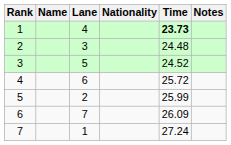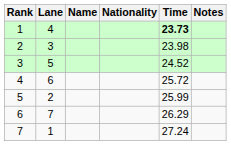columns swapped: (85, 13) <-> (53, 13)
(175, 47) 24.48 -> (175, 47) 23.98
(175, 115) 26.09 -> (175, 115) 26.29
